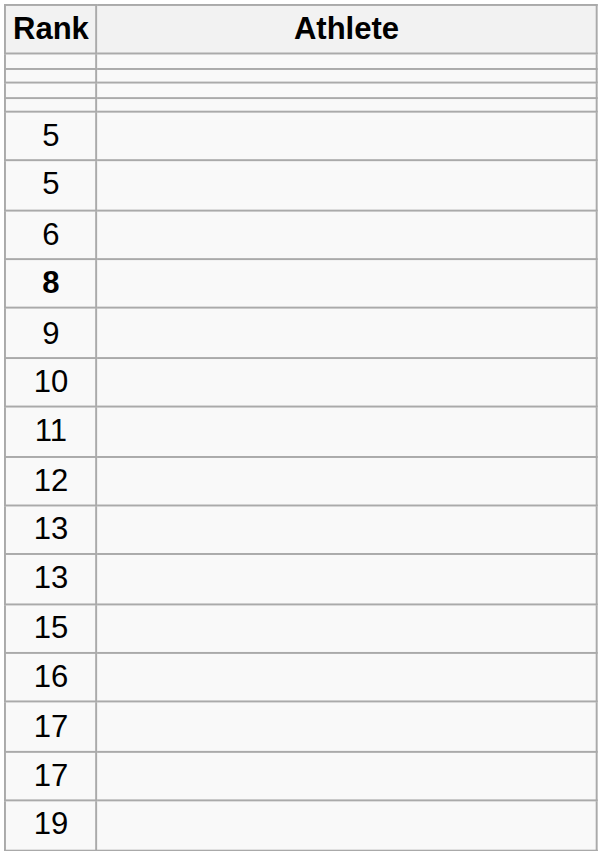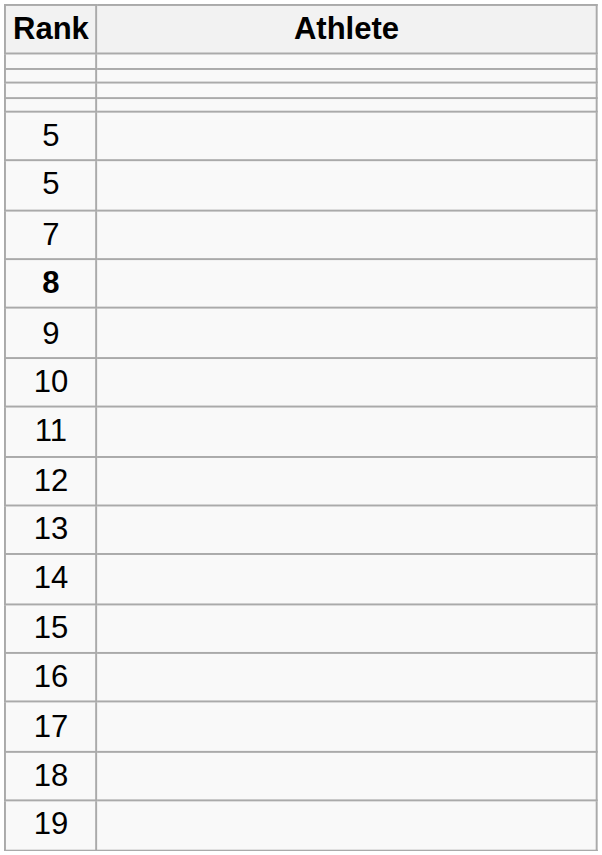(51, 234) 6 -> (51, 234) 7
(51, 578) 13 -> (51, 578) 14
(51, 775) 17 -> (51, 775) 18
